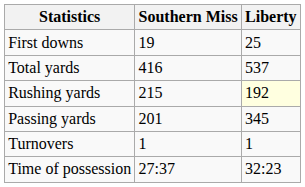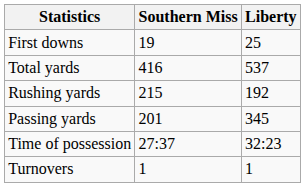(257, 93) lightyellow background -> (257, 93) no background
rows swapped: (41, 144) <-> (70, 169)
